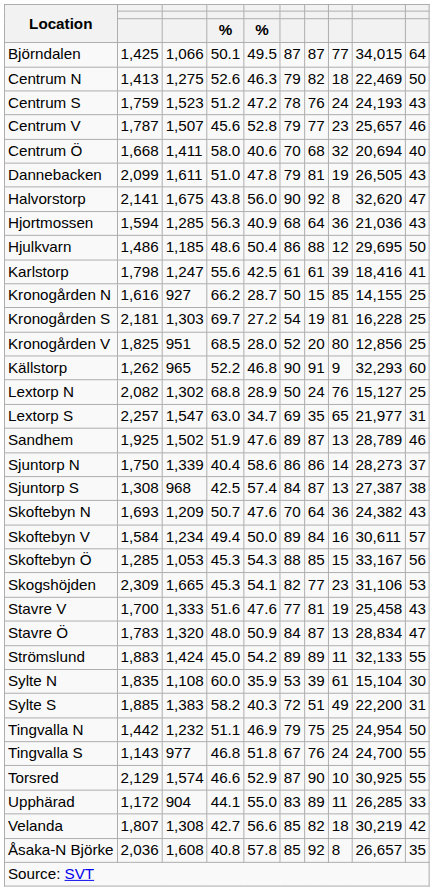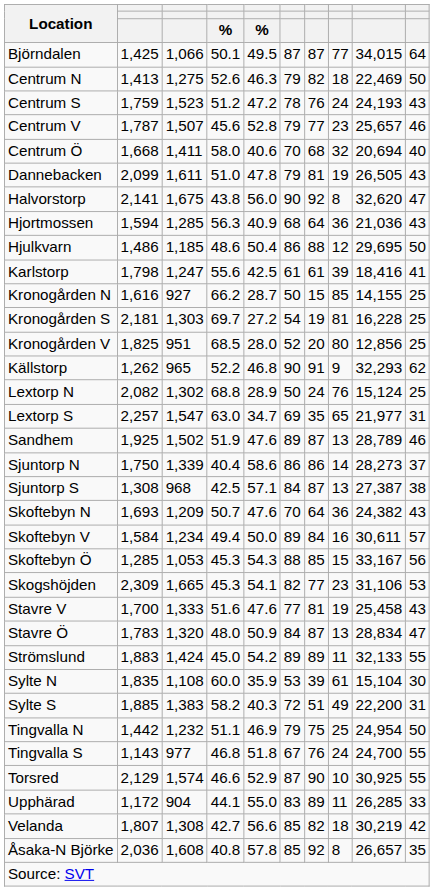(418, 368) 60 -> (418, 368) 62
(379, 392) 15,127 -> (379, 392) 15,124
(262, 488) 57.4 -> (262, 488) 57.1
